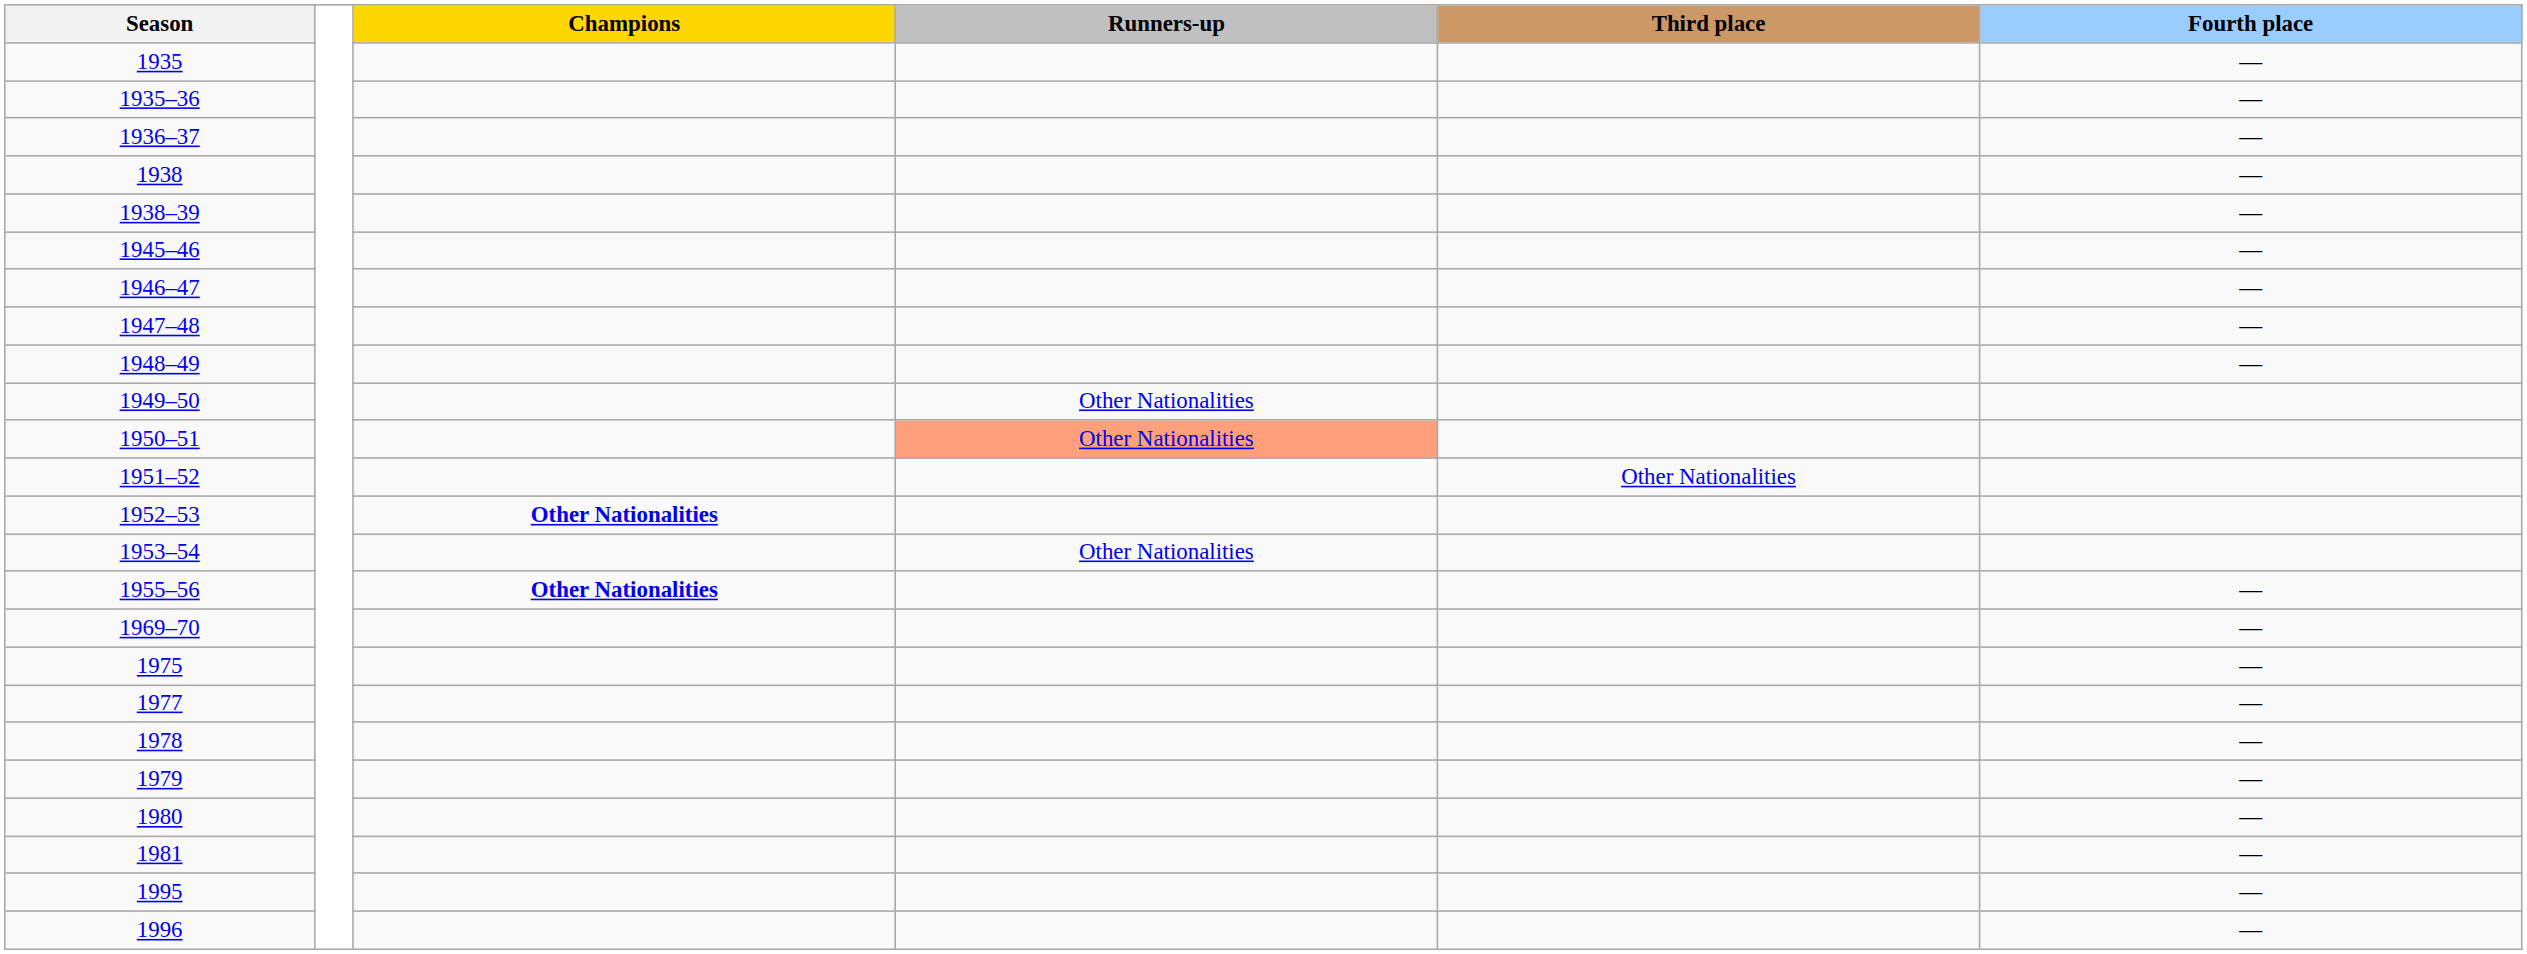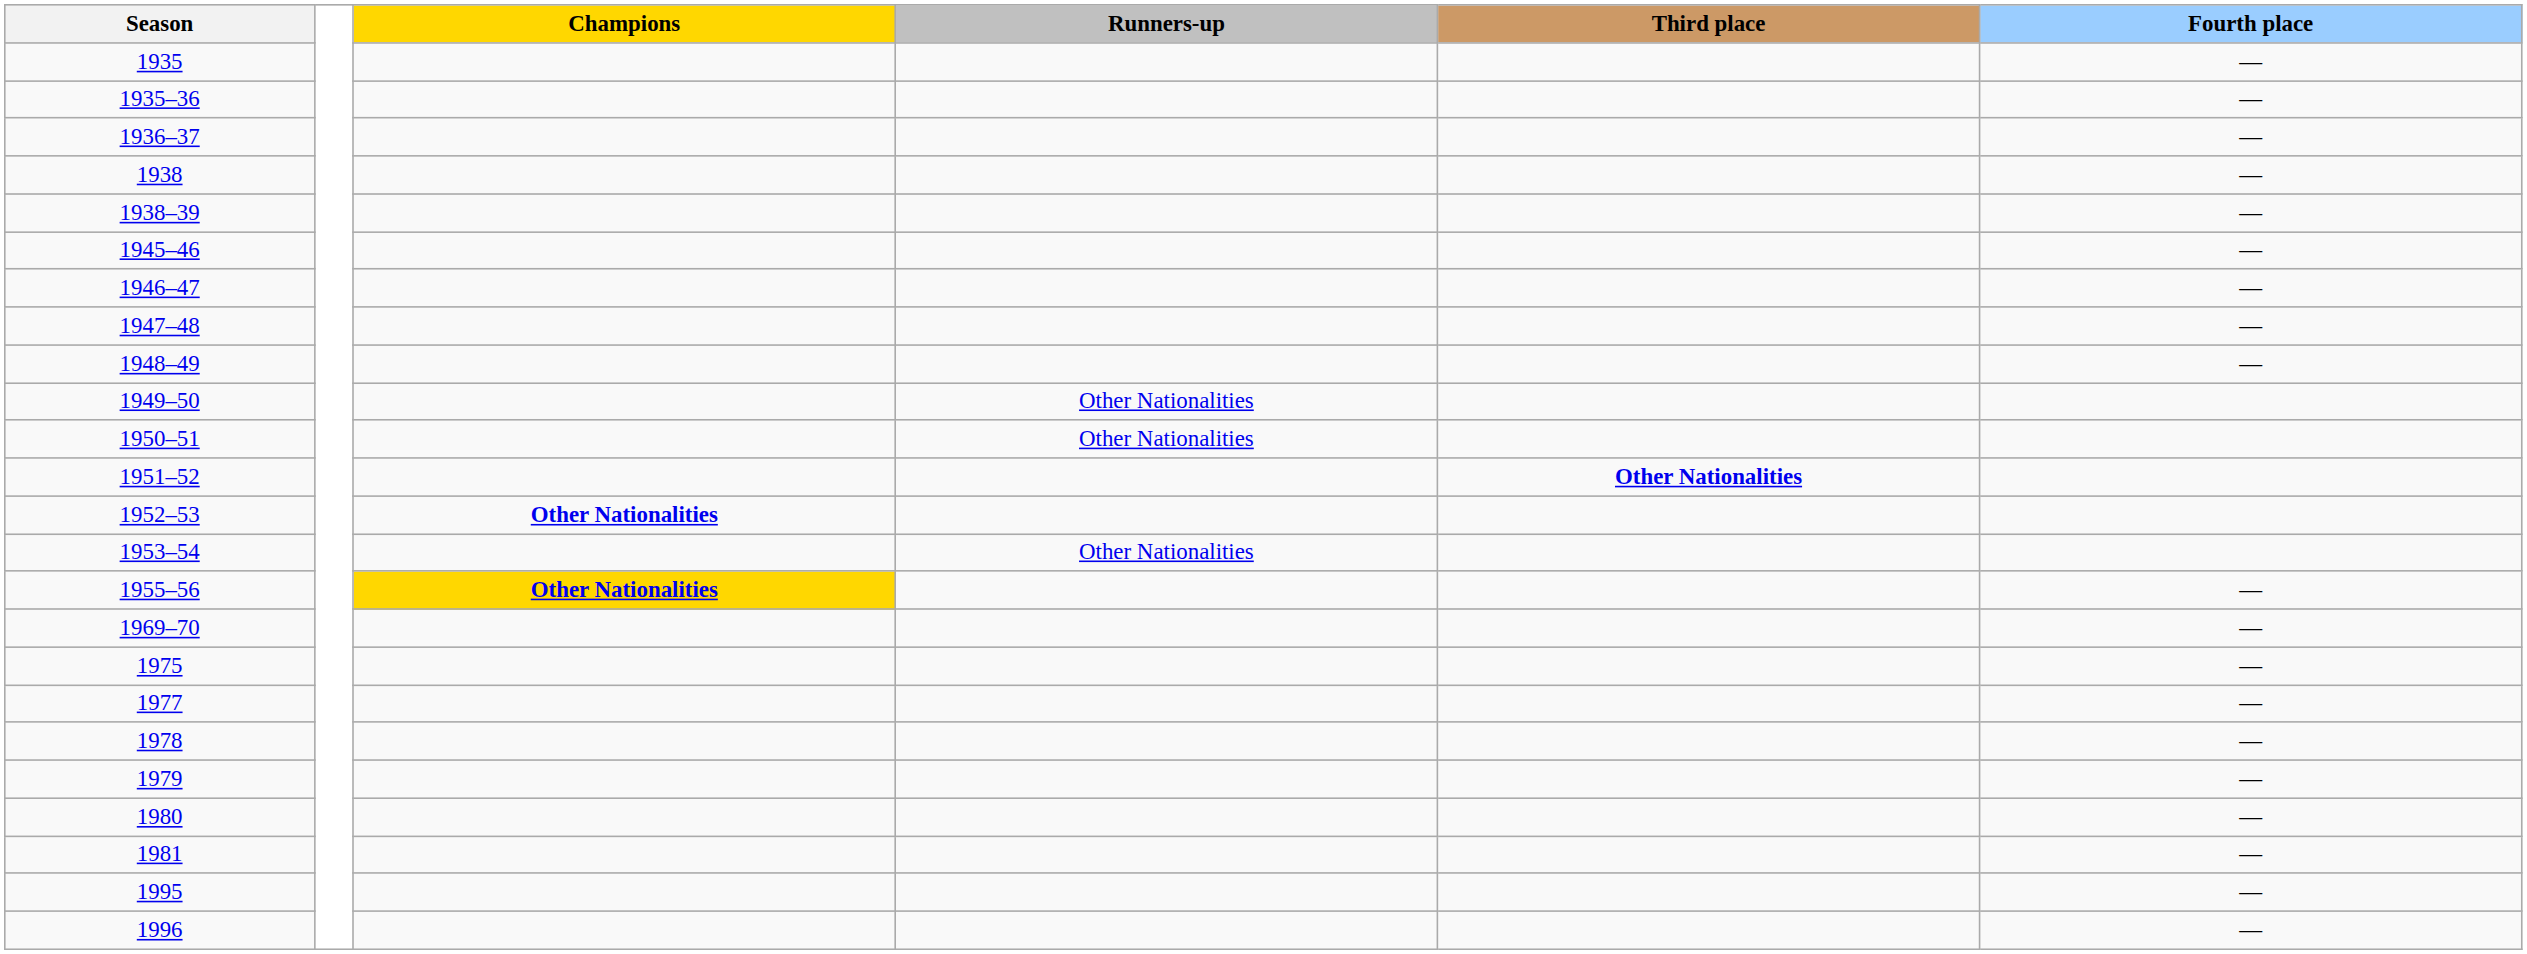(1166, 439) lightsalmon background -> (1166, 439) no background
(1709, 476) normal -> (1709, 476) bold
(624, 590) no background -> (624, 590) gold background
